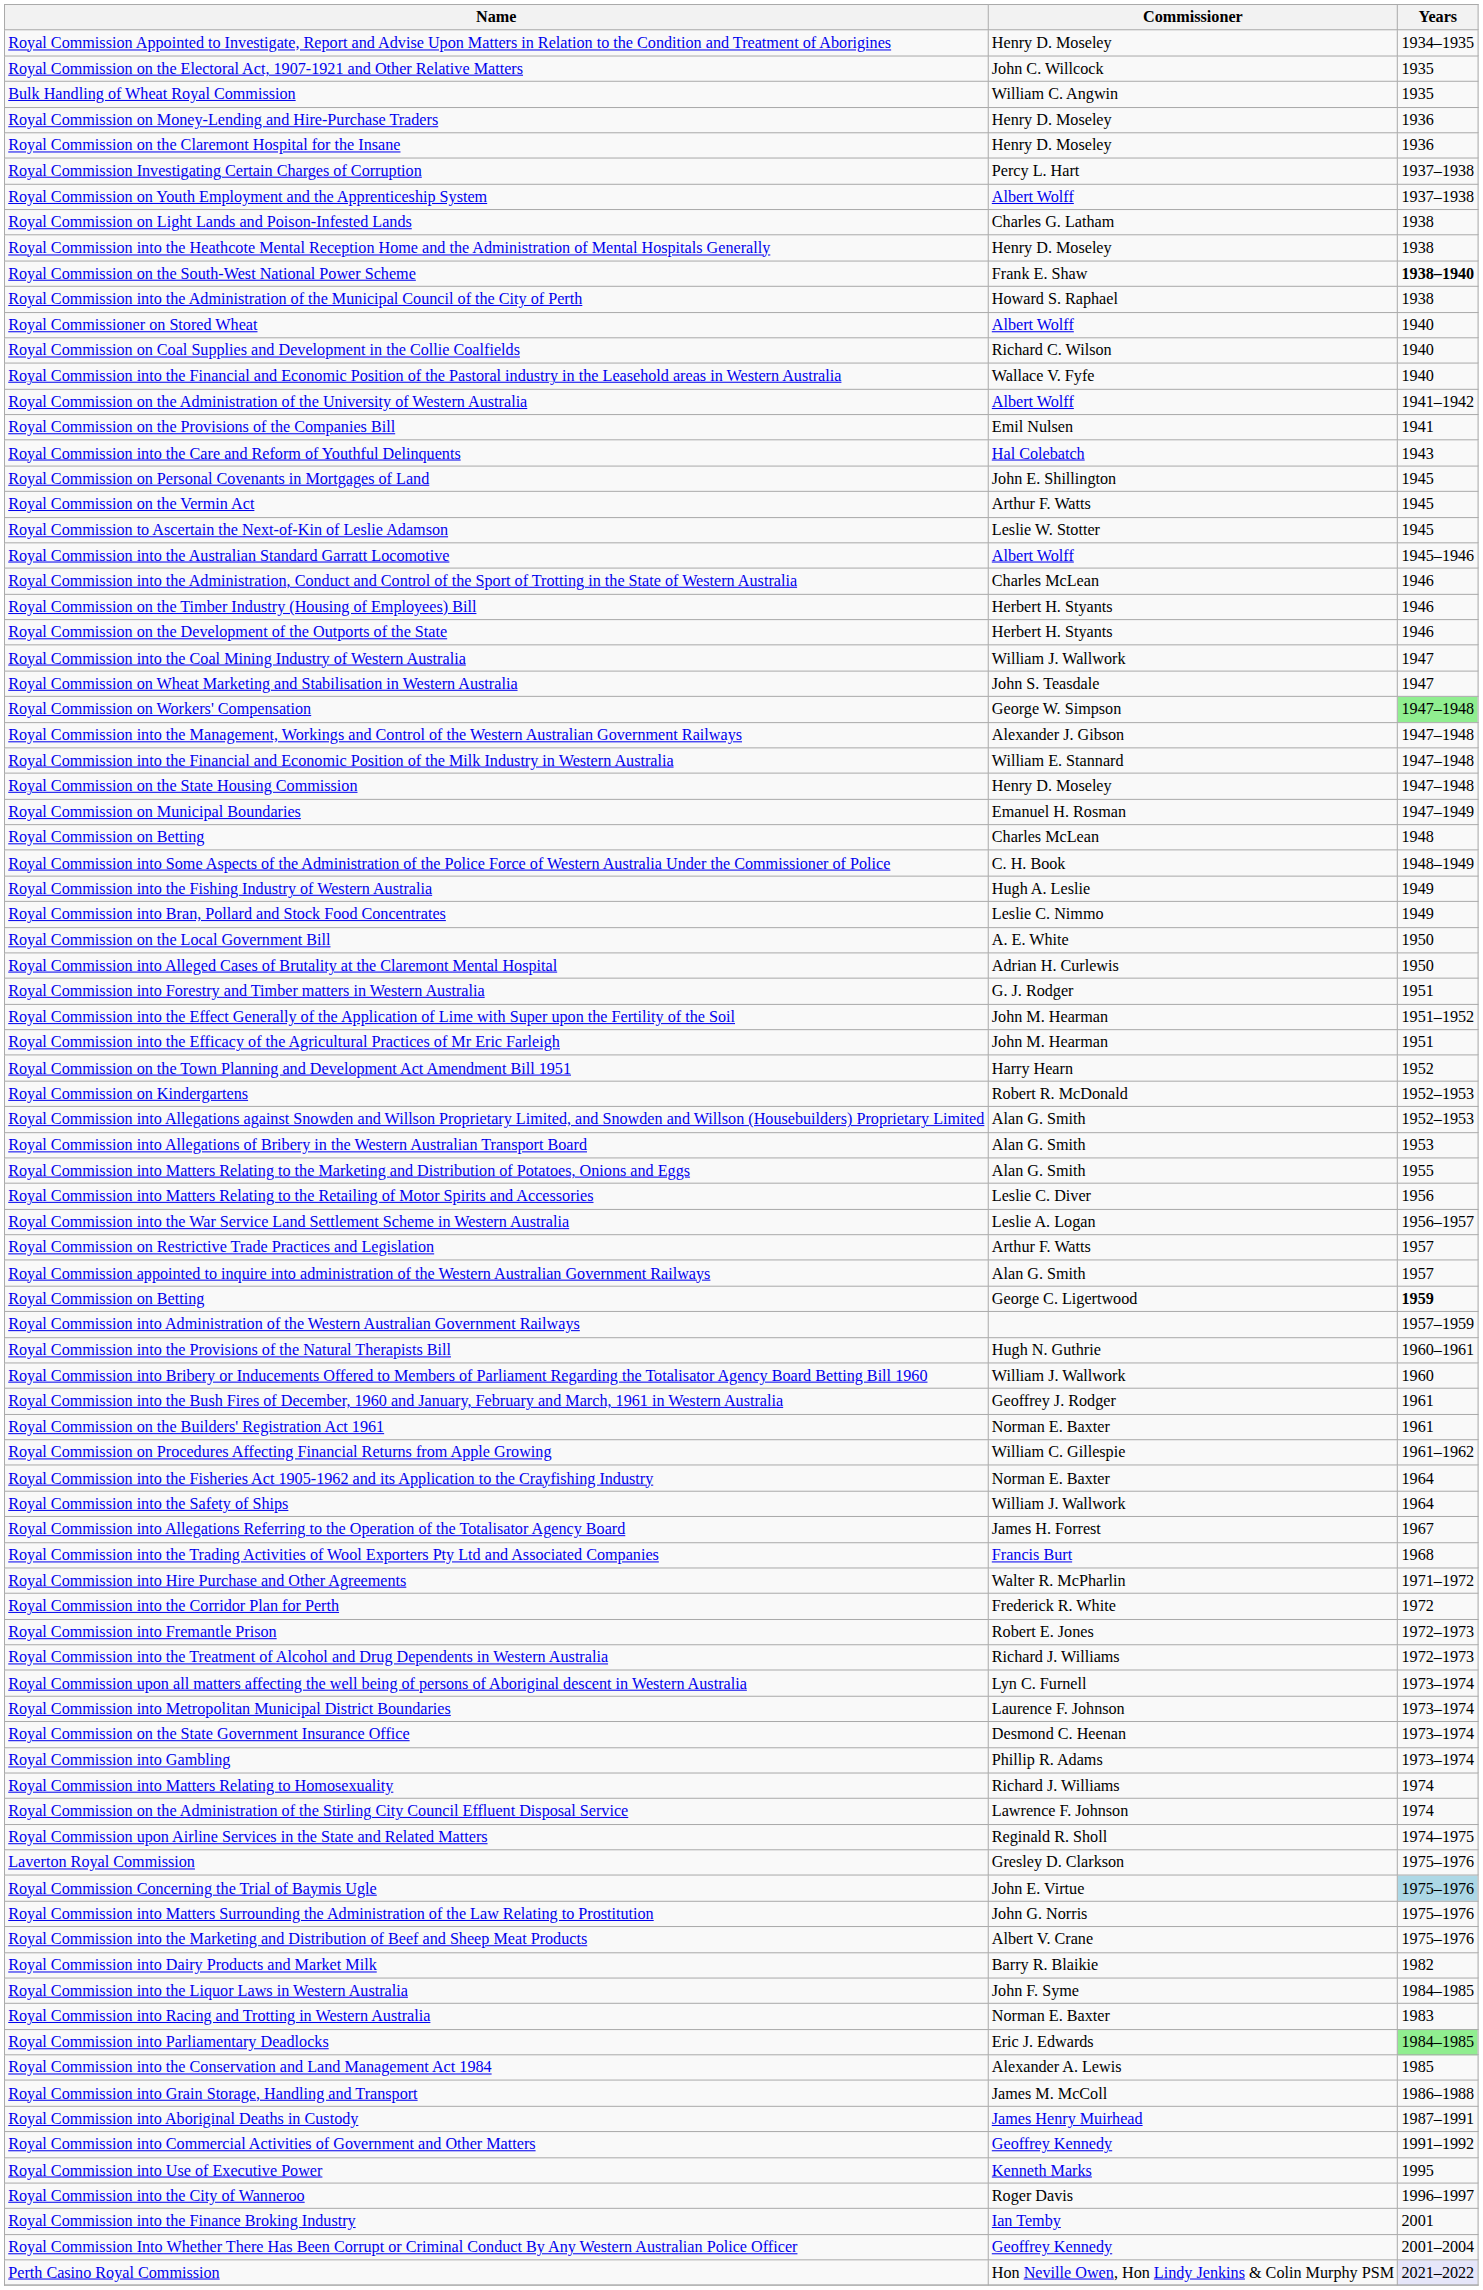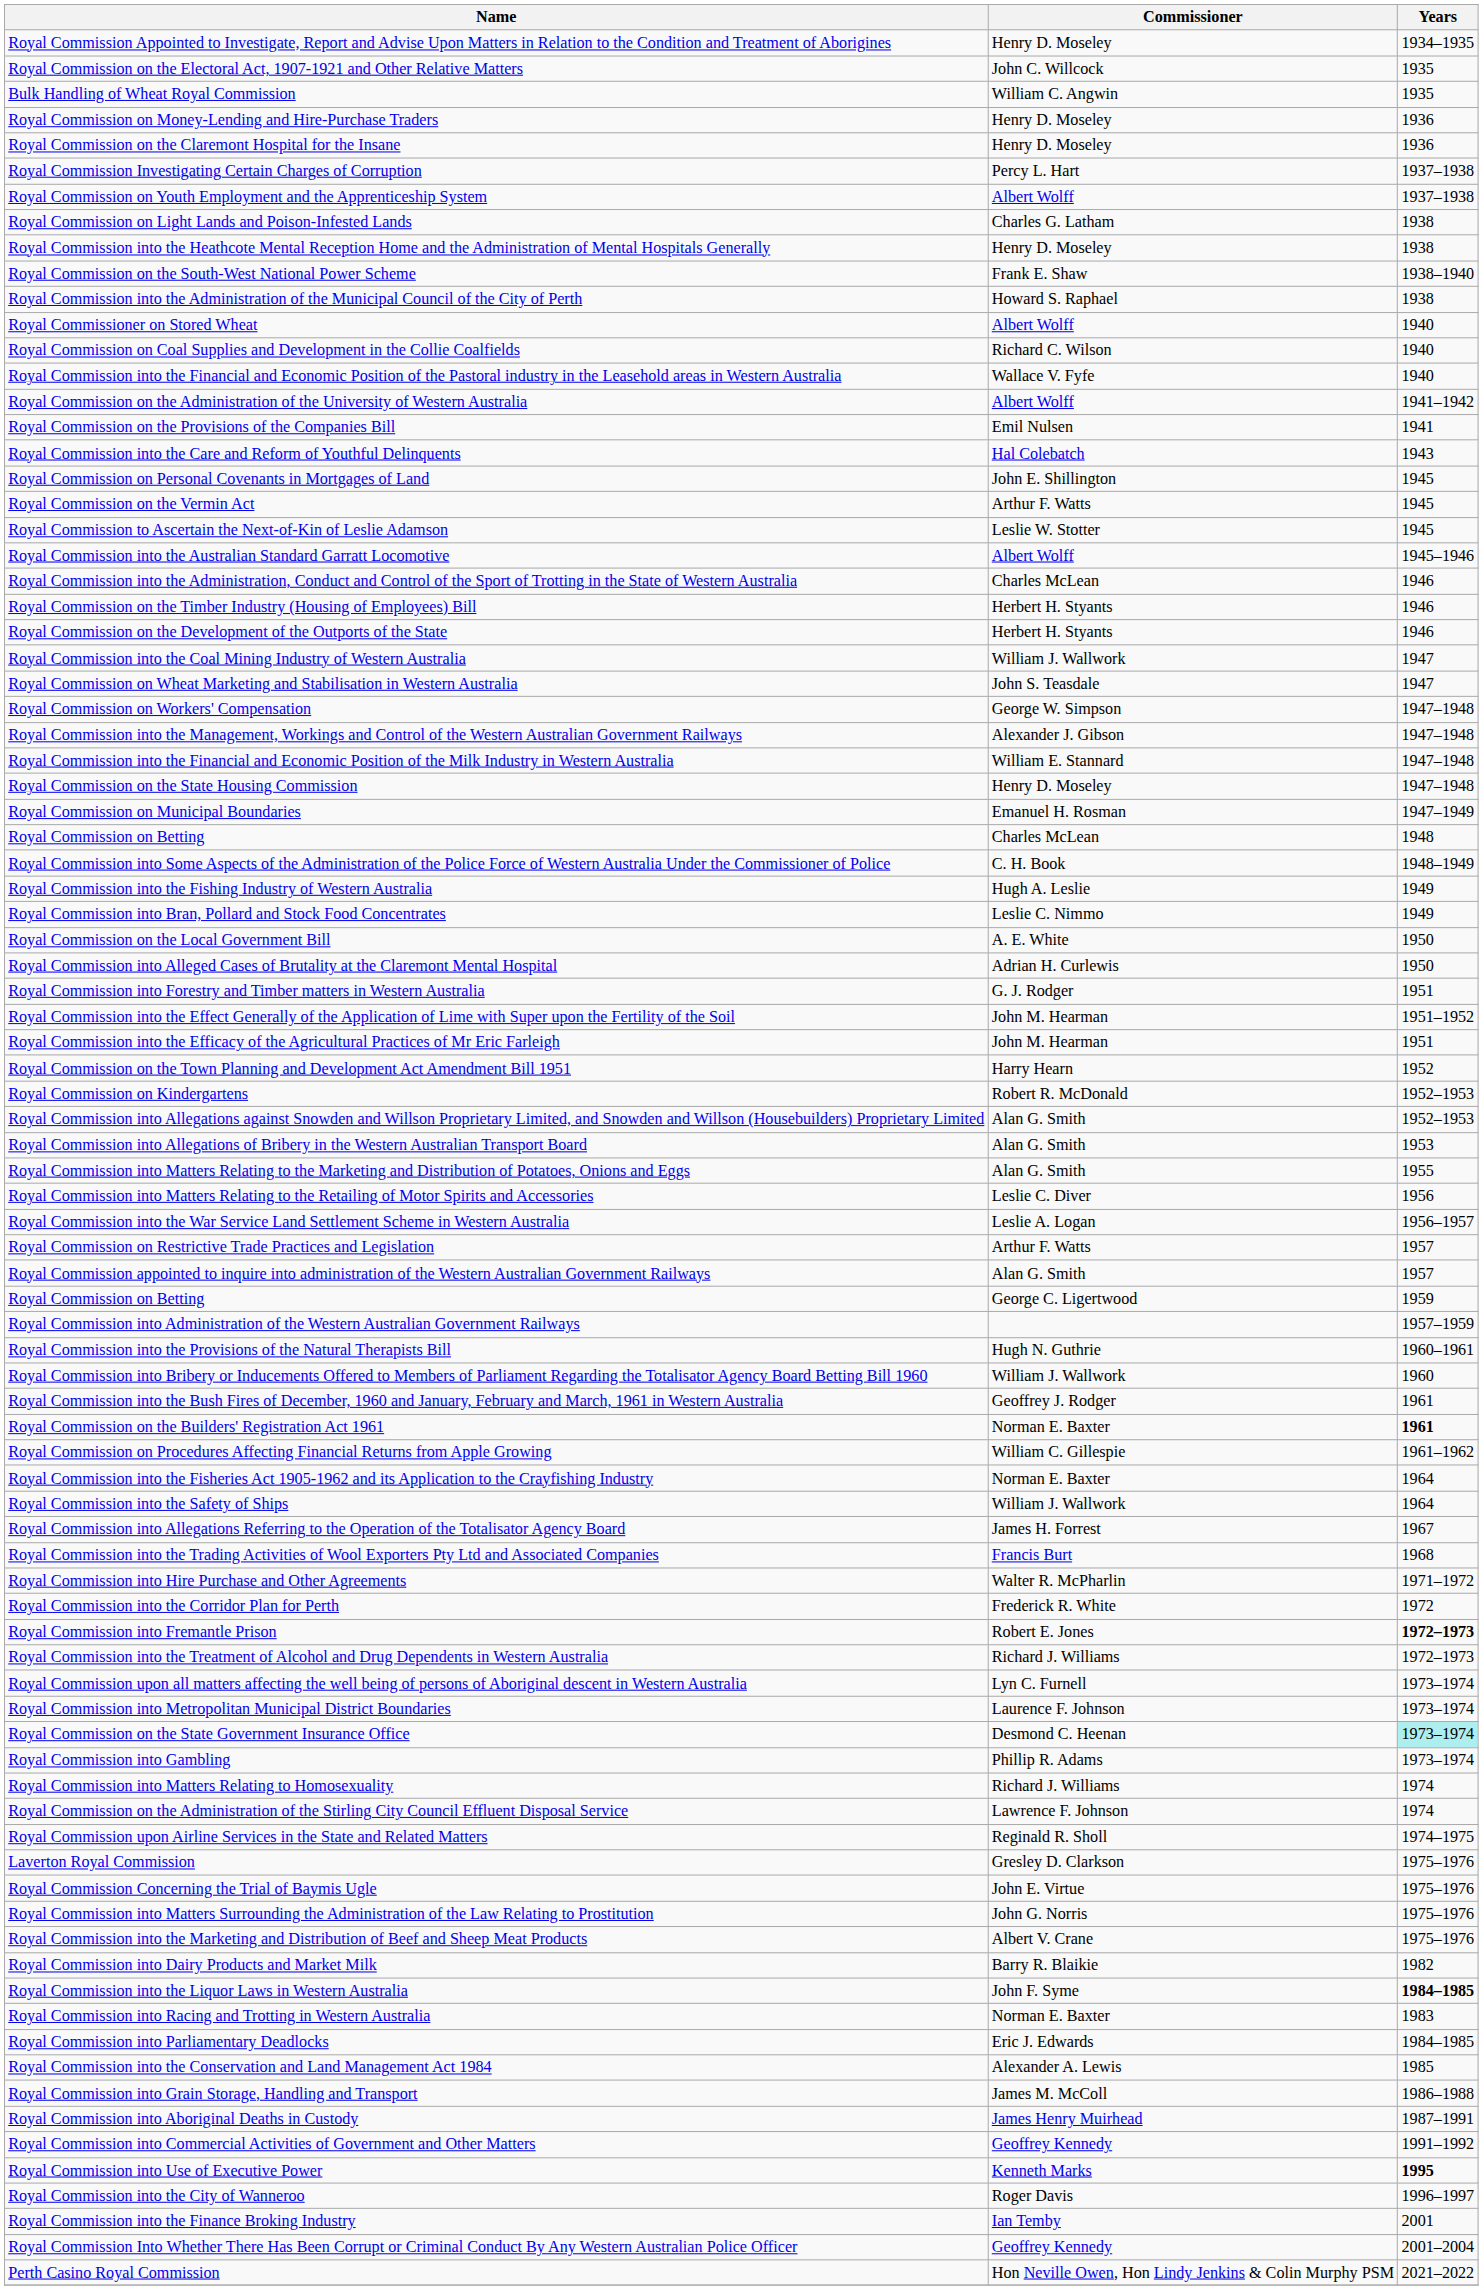(1438, 273) bold -> (1438, 273) normal
(1438, 709) lightgreen background -> (1438, 709) no background
(1418, 1298) bold -> (1418, 1298) normal
(1418, 1426) normal -> (1418, 1426) bold
(1438, 1631) normal -> (1438, 1631) bold
(1438, 1734) no background -> (1438, 1734) paleturquoise background
(1438, 1888) lightblue background -> (1438, 1888) no background
(1438, 1990) normal -> (1438, 1990) bold
(1438, 2041) lightgreen background -> (1438, 2041) no background
(1418, 2170) normal -> (1418, 2170) bold
(1438, 2272) lavender background -> (1438, 2272) no background
